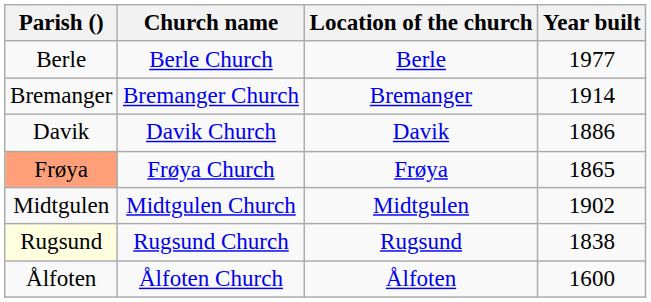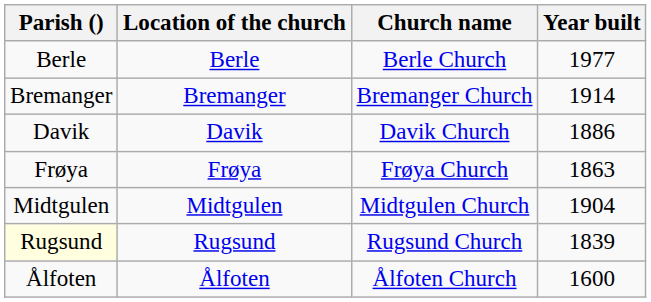columns swapped: (211, 22) <-> (421, 22)
(61, 168) lightsalmon background -> (61, 168) no background
(592, 168) 1865 -> (592, 168) 1863
(592, 205) 1902 -> (592, 205) 1904
(592, 242) 1838 -> (592, 242) 1839
